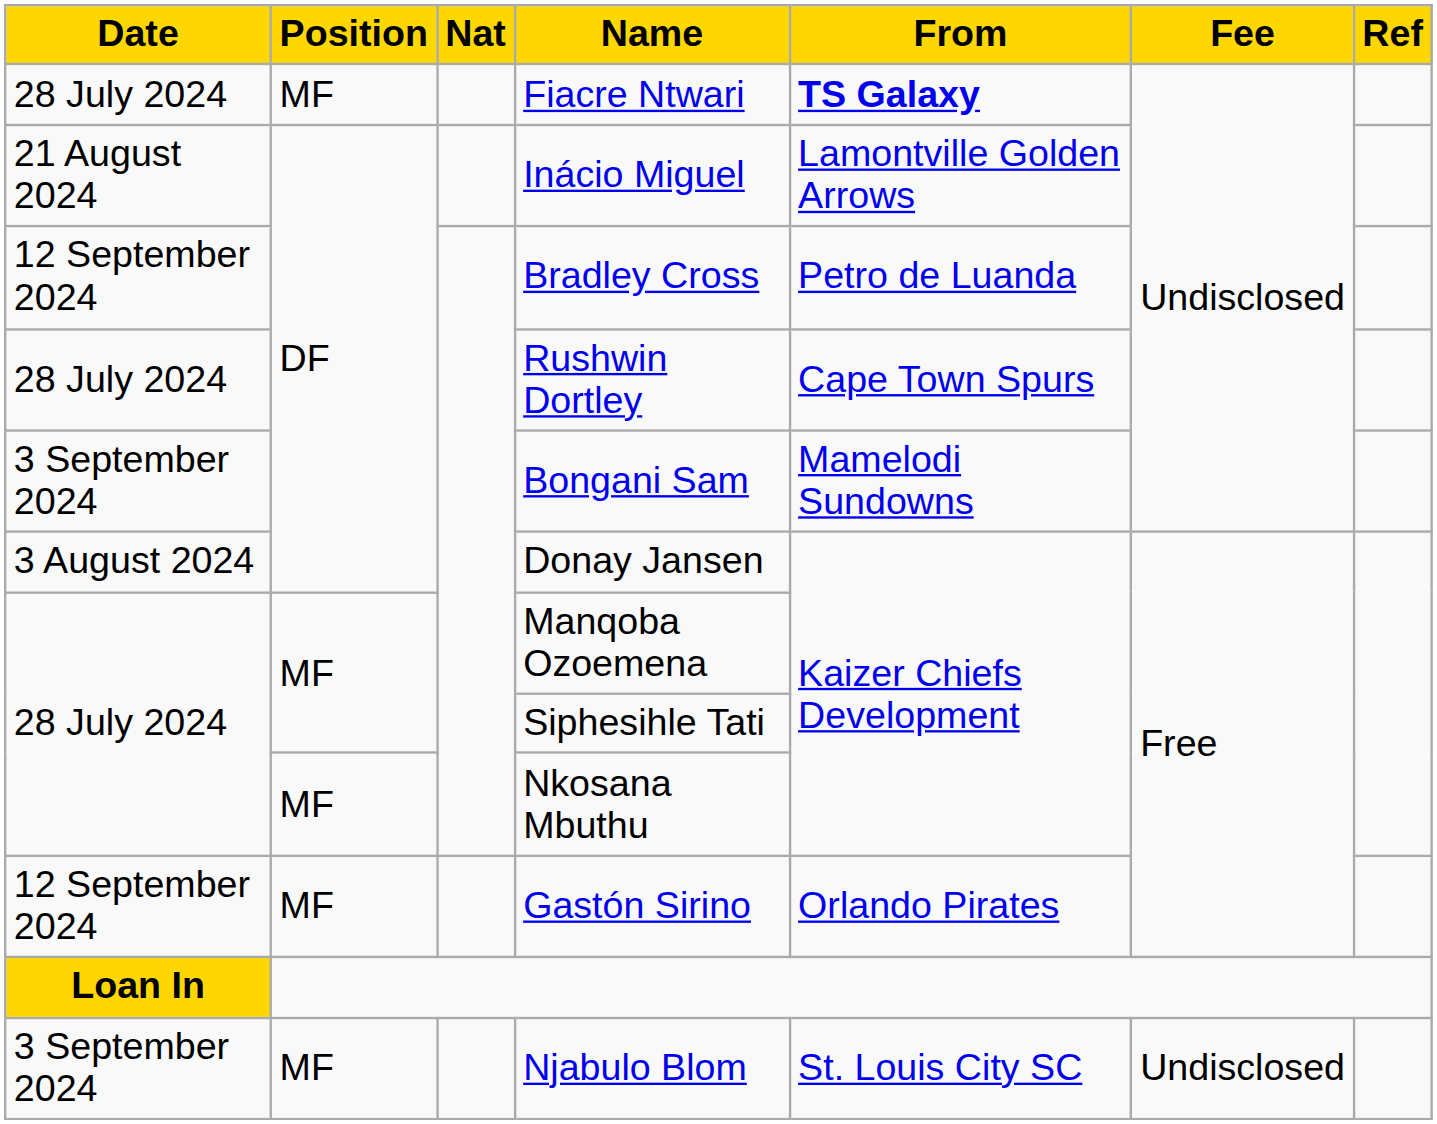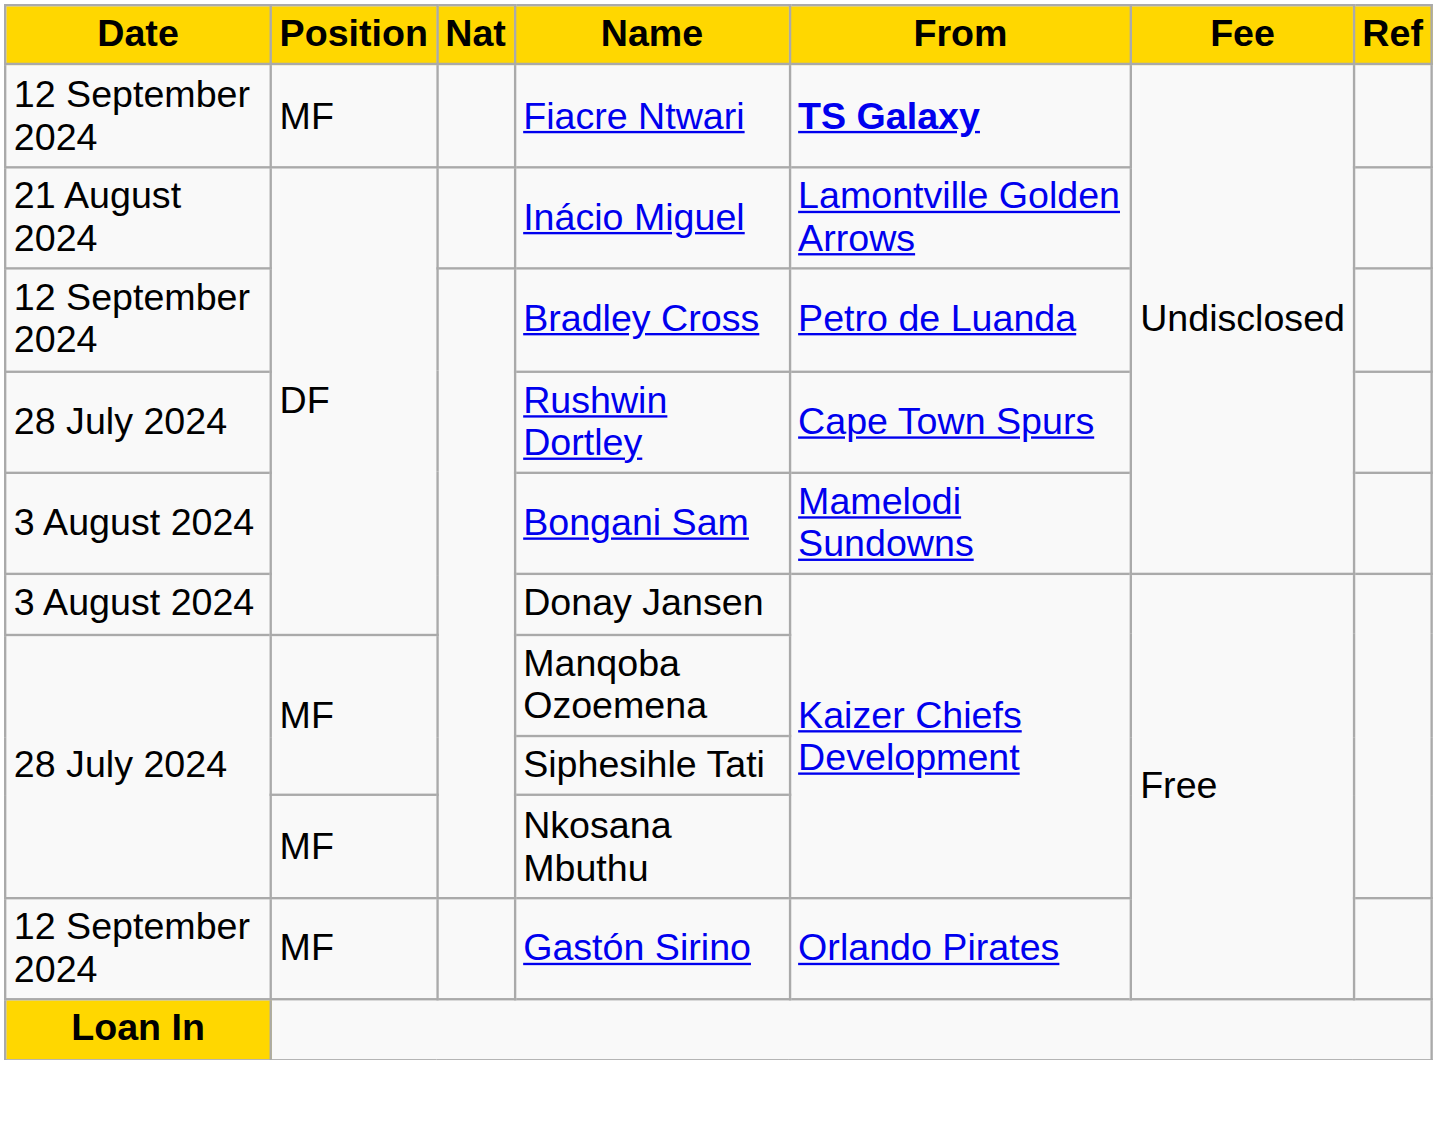(120, 93) 28 July 2024 -> (132, 115) 12 September 2024
(121, 480) 3 September 2024 -> (134, 522) 3 August 2024
- row: (635, 1067)
